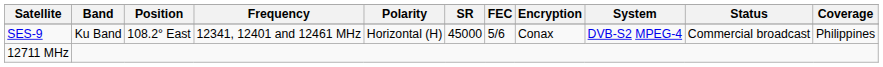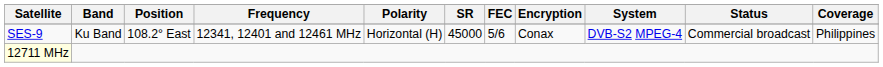(38, 53) no background -> (38, 53) lightyellow background
